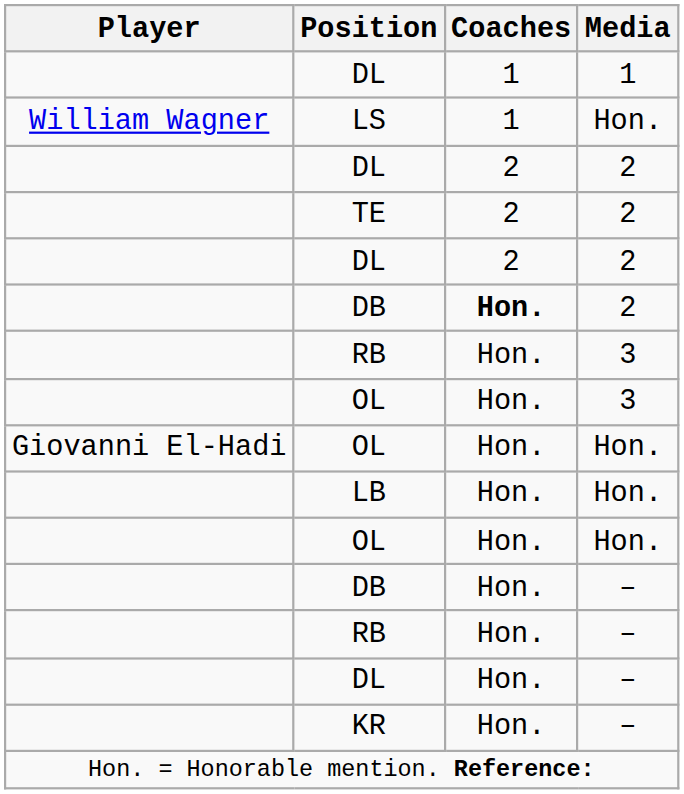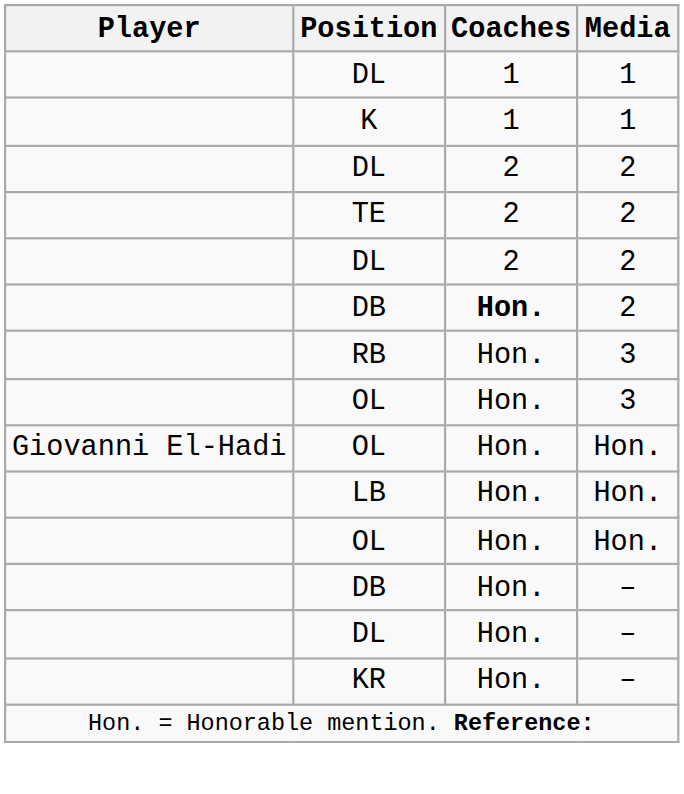+ row: (369, 122)
- row: (369, 122)
- row: (369, 634)
